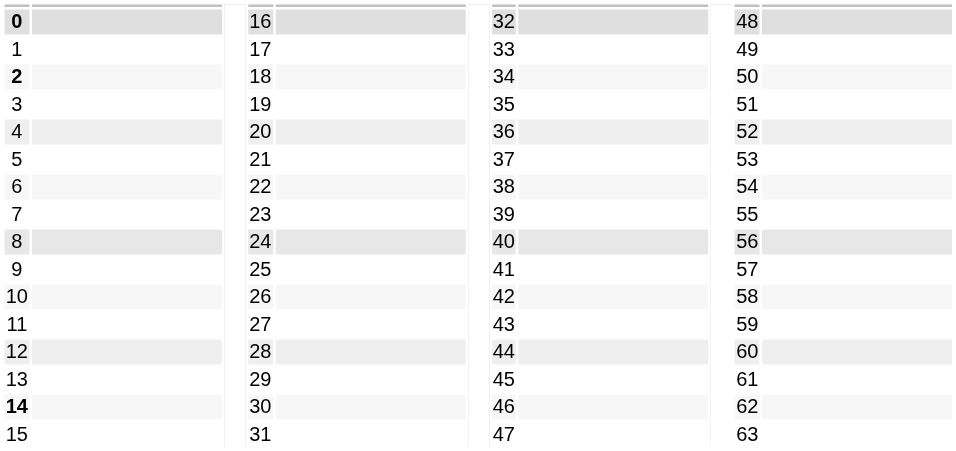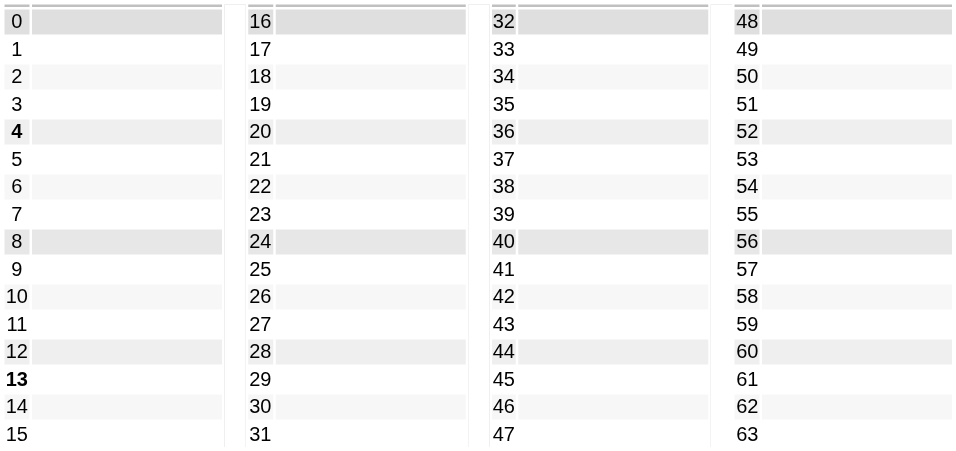(17, 21) bold -> (17, 21) normal
(17, 76) bold -> (17, 76) normal
(17, 131) normal -> (17, 131) bold
(17, 379) normal -> (17, 379) bold
(17, 406) bold -> (17, 406) normal
